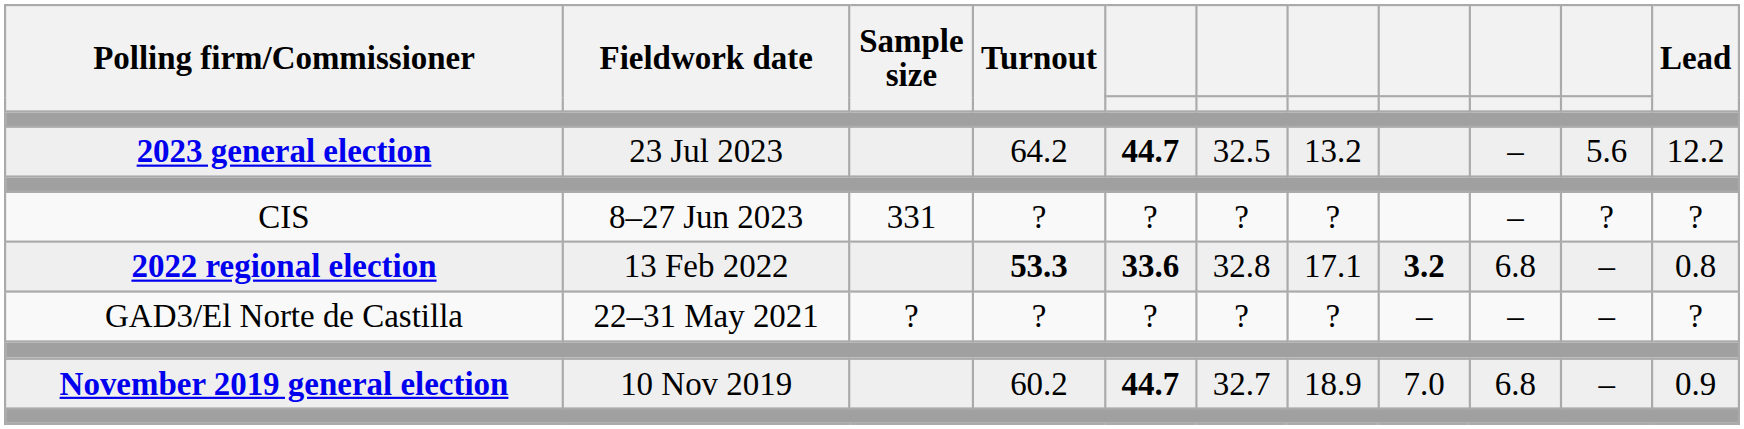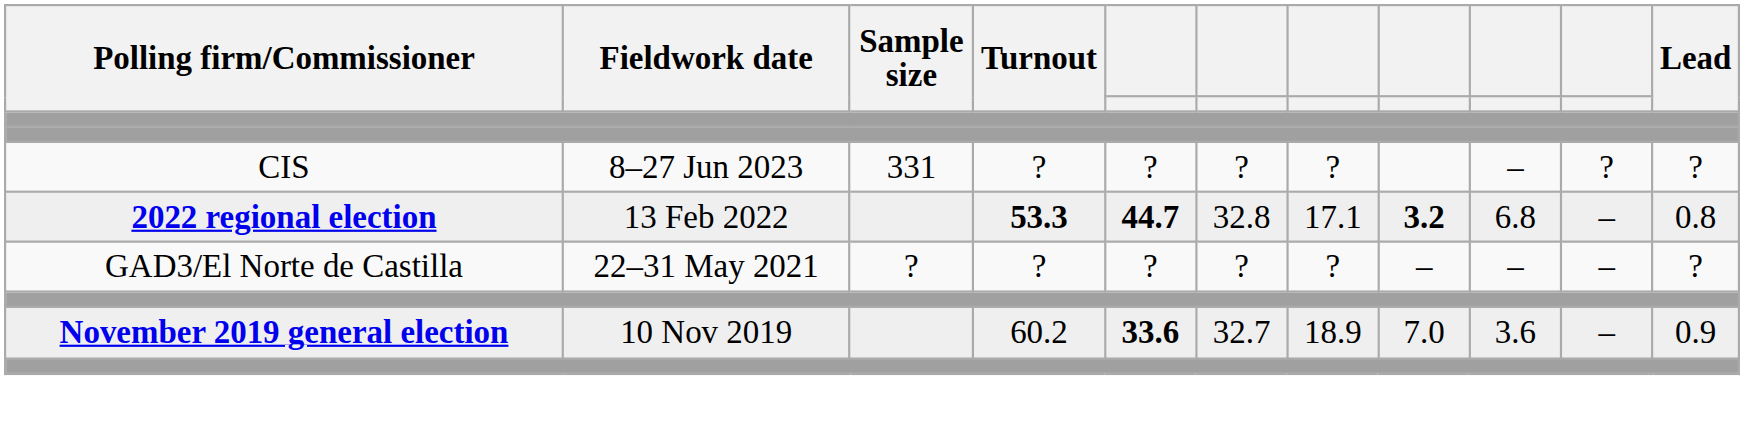- row: (284, 151)
(1150, 266) 33.6 -> (1150, 216) 44.7
(1150, 382) 44.7 -> (1150, 332) 33.6
(1515, 382) 6.8 -> (1515, 332) 3.6
